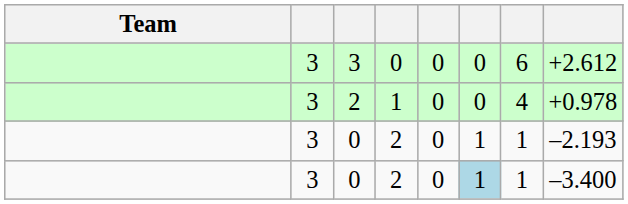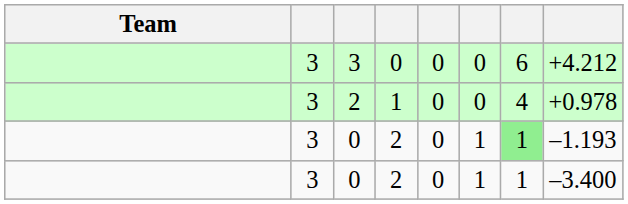(583, 62) +2.612 -> (583, 62) +4.212
(522, 140) no background -> (522, 140) lightgreen background
(583, 140) –2.193 -> (583, 140) –1.193
(480, 179) lightblue background -> (480, 179) no background
